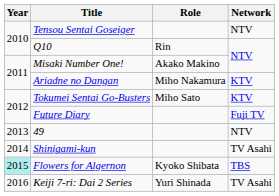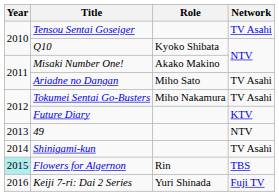(242, 30) NTV -> (251, 30) TV Asahi
(163, 47) Rin -> (187, 47) Kyoko Shibata
(190, 81) Miho Nakamura -> (178, 81) Miho Sato
(242, 81) KTV -> (251, 81) TV Asahi
(178, 98) Miho Sato -> (190, 98) Miho Nakamura
(242, 98) KTV -> (251, 98) TV Asahi
(248, 115) Fuji TV -> (242, 115) KTV
(187, 166) Kyoko Shibata -> (163, 166) Rin
(251, 183) TV Asahi -> (248, 183) Fuji TV
